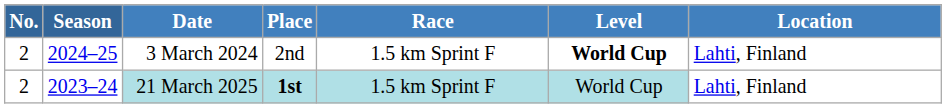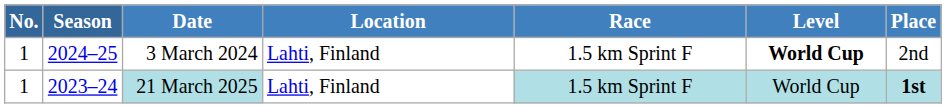columns swapped: (815, 21) <-> (290, 21)
(24, 53) 2 -> (24, 53) 1
(24, 86) 2 -> (24, 86) 1
